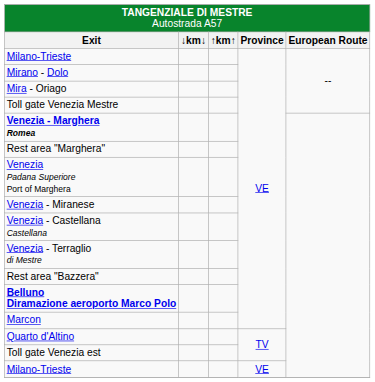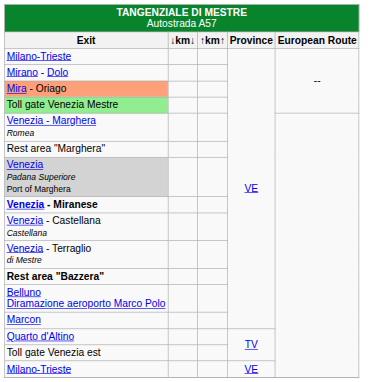(37, 89) no background -> (37, 89) lightsalmon background
(62, 105) no background -> (62, 105) lightgreen background
(53, 127) bold -> (51, 127) normal
(41, 177) no background -> (41, 177) lightgrey background
(51, 204) normal -> (52, 204) bold
(53, 276) normal -> (55, 276) bold
(91, 298) bold -> (86, 298) normal
